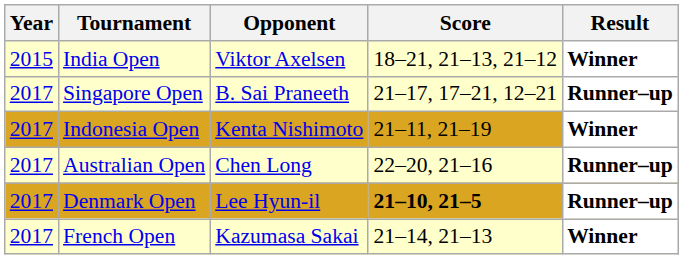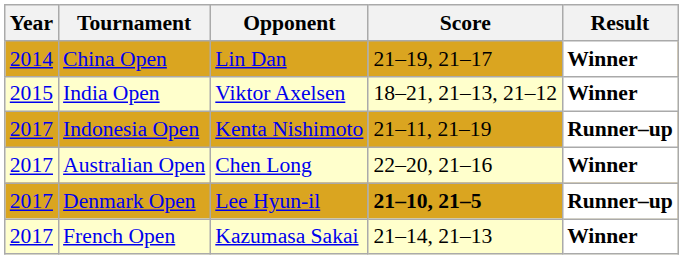+ row: (115, 58)
- row: (133, 93)
(602, 129) Winner -> (620, 129) Runner–up
(620, 165) Runner–up -> (602, 165) Winner
